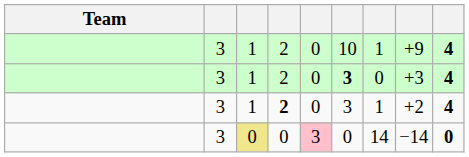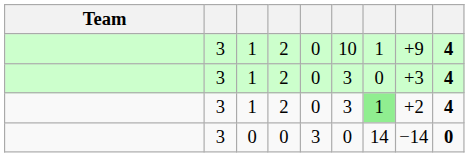(347, 78) bold -> (347, 78) normal
(284, 107) bold -> (284, 107) normal
(379, 107) no background -> (379, 107) lightgreen background
(252, 136) khaki background -> (252, 136) no background
(316, 136) pink background -> (316, 136) no background
